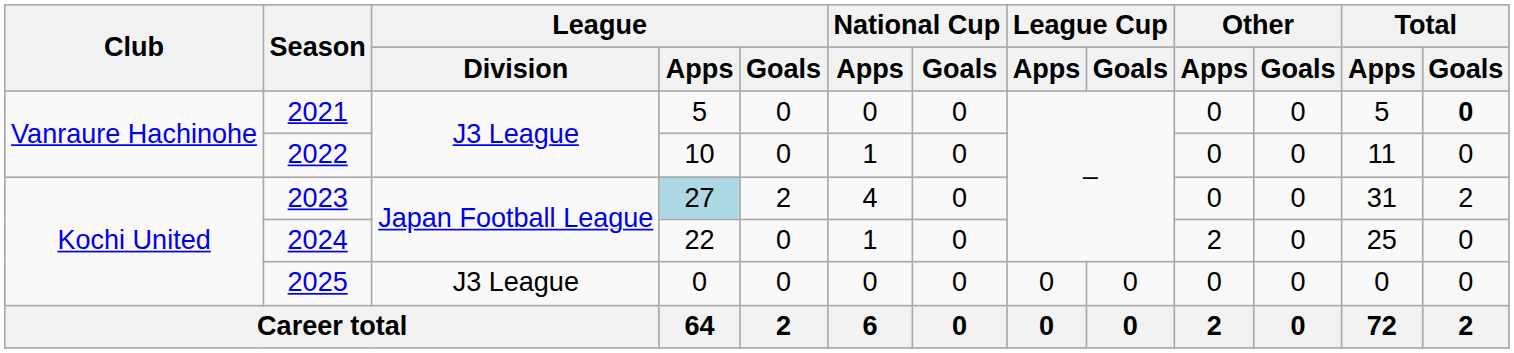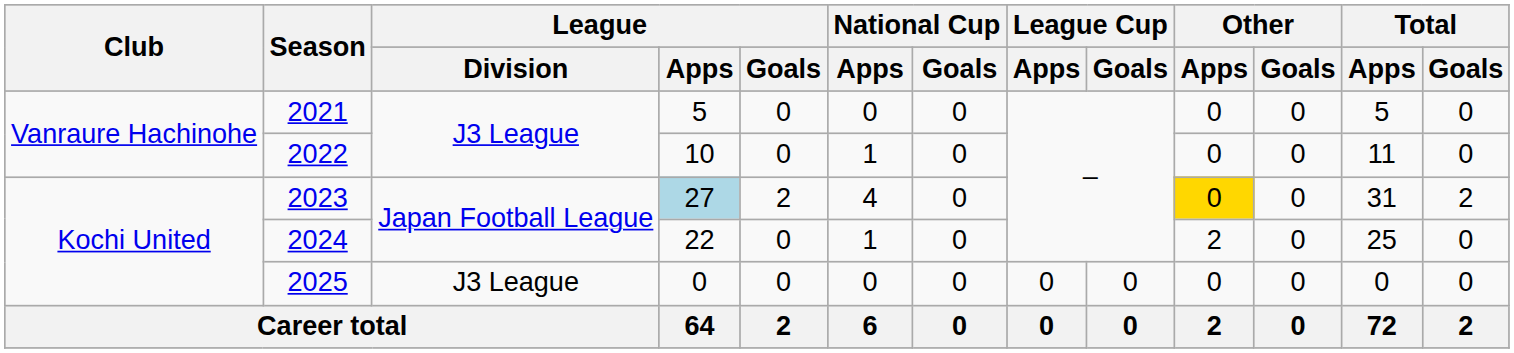(1466, 111) bold -> (1466, 111) normal
(1214, 197) no background -> (1214, 197) gold background
